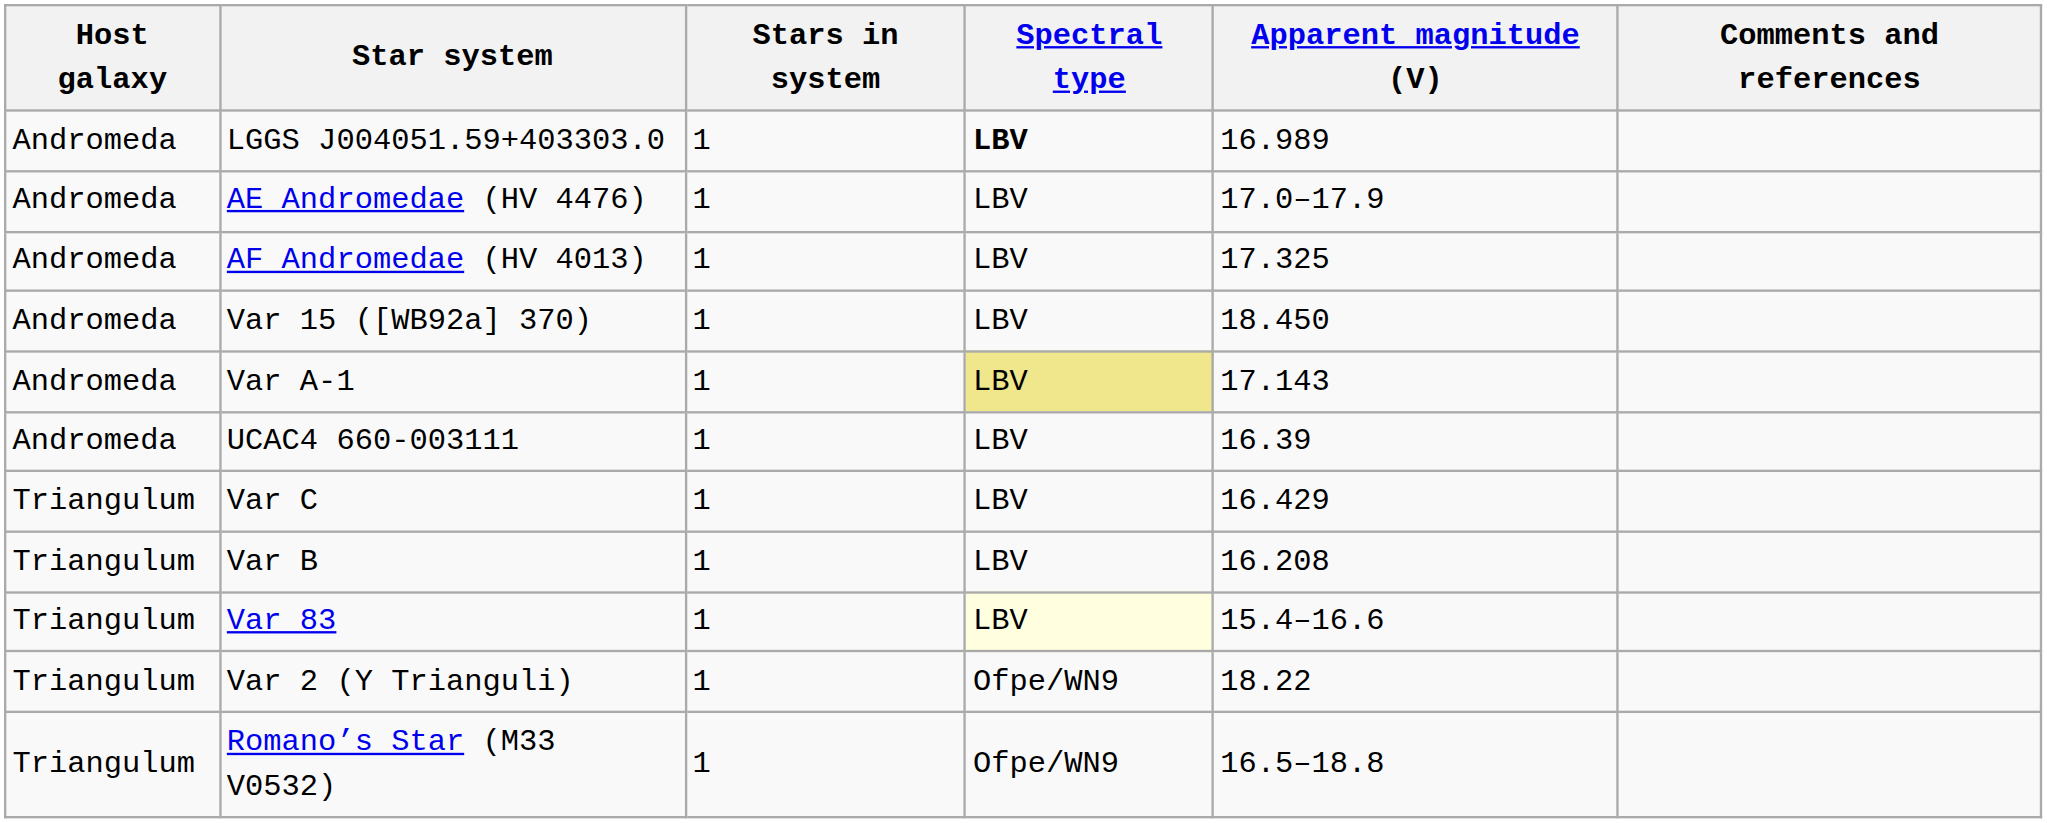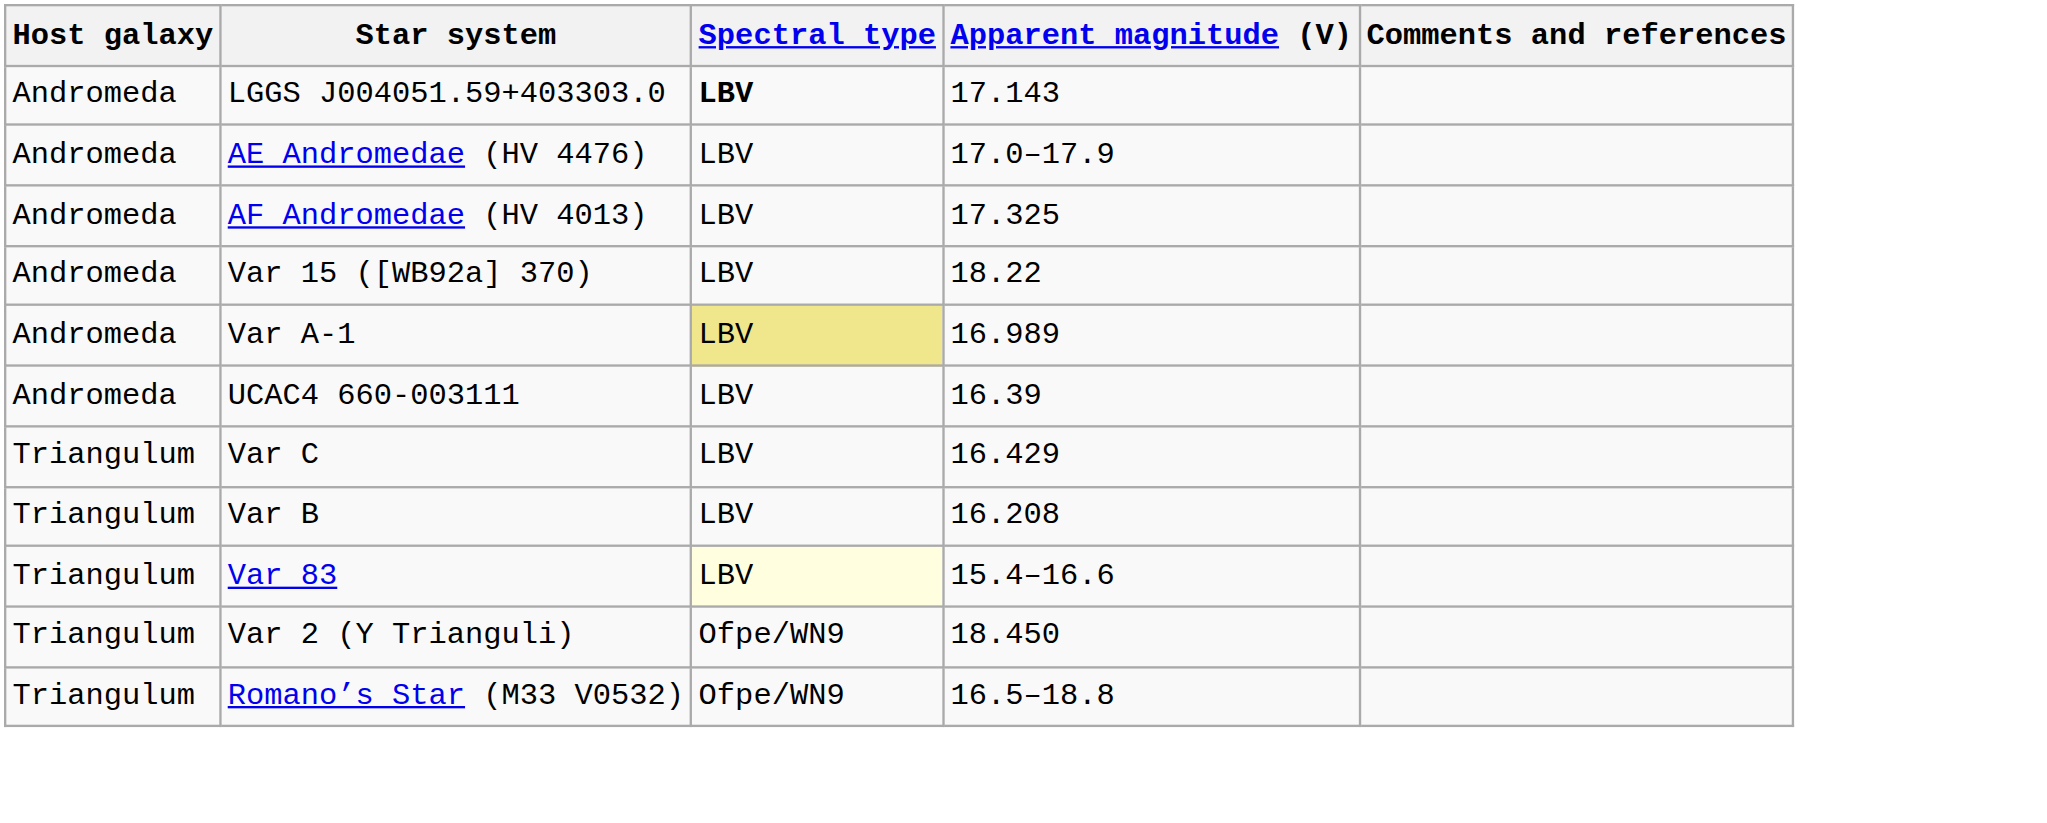- column: (825, 57)
(1275, 140) 16.989 -> (1005, 95) 17.143
(1275, 321) 18.450 -> (996, 275) 18.22
(1275, 381) 17.143 -> (1005, 335) 16.989
(1266, 681) 18.22 -> (1005, 636) 18.450
